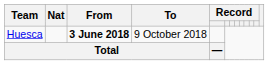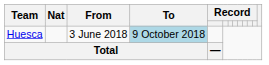(99, 34) bold -> (98, 34) normal
(170, 34) no background -> (169, 34) lightblue background
